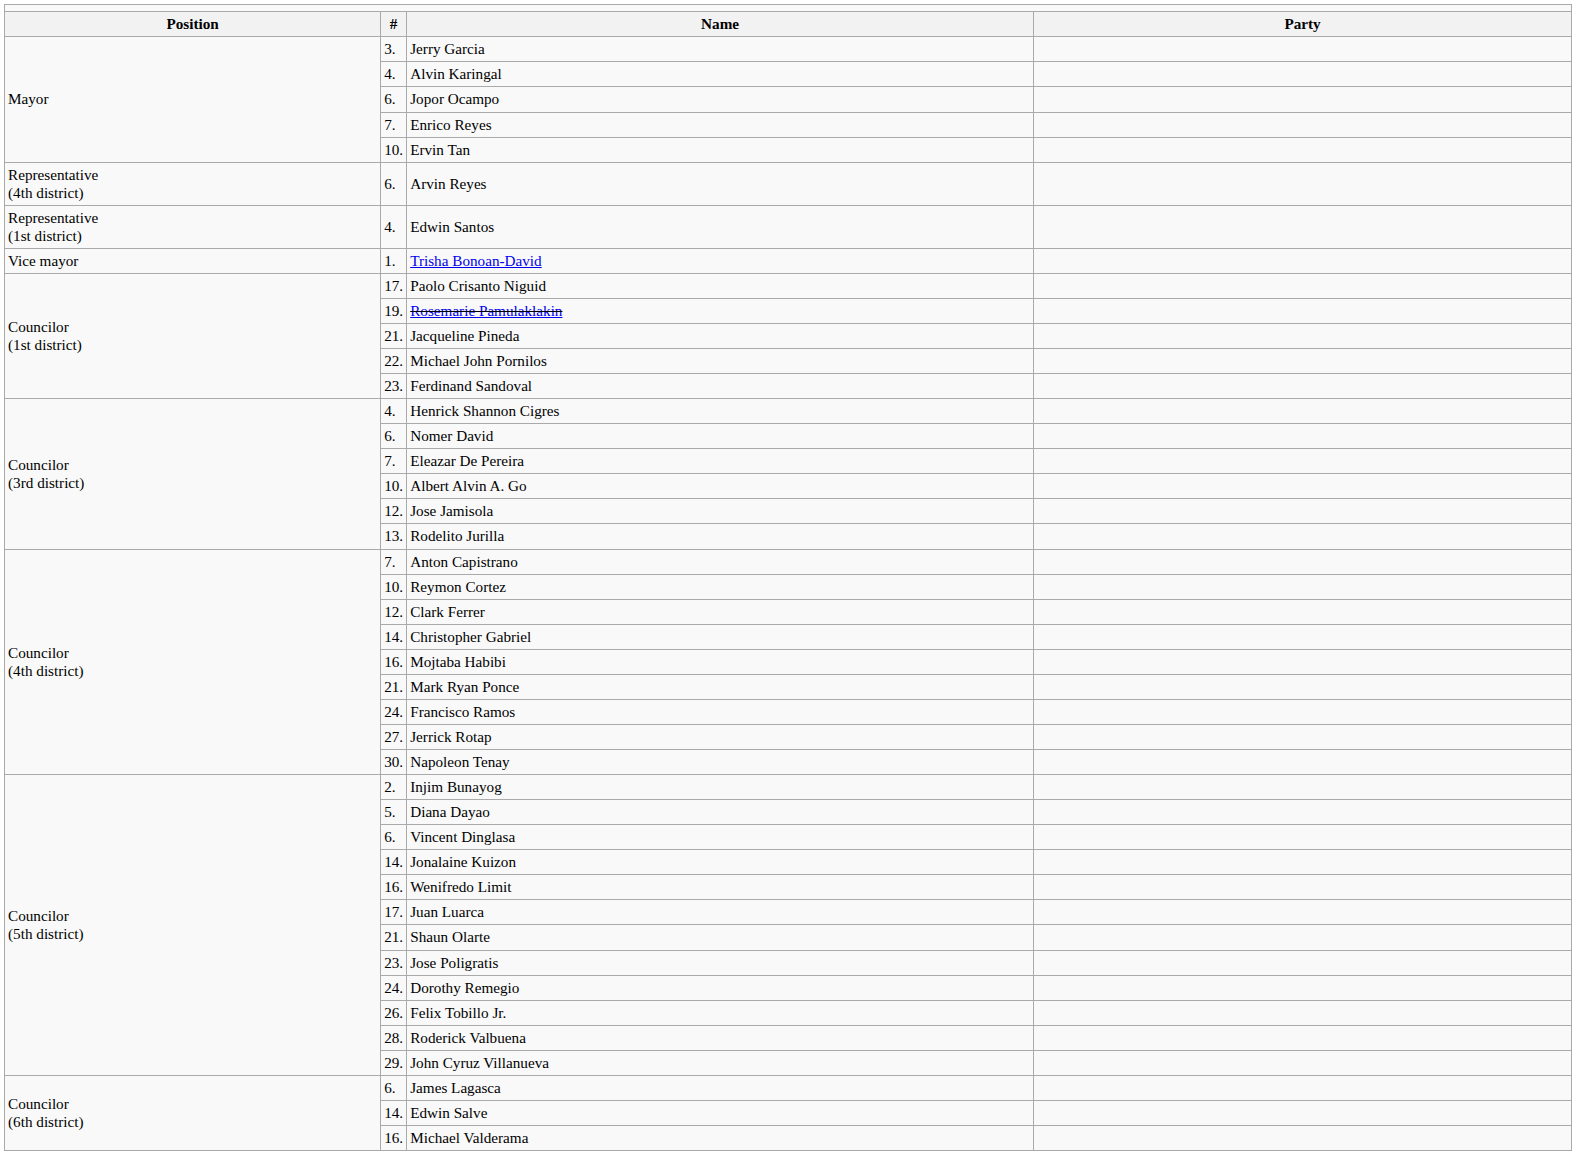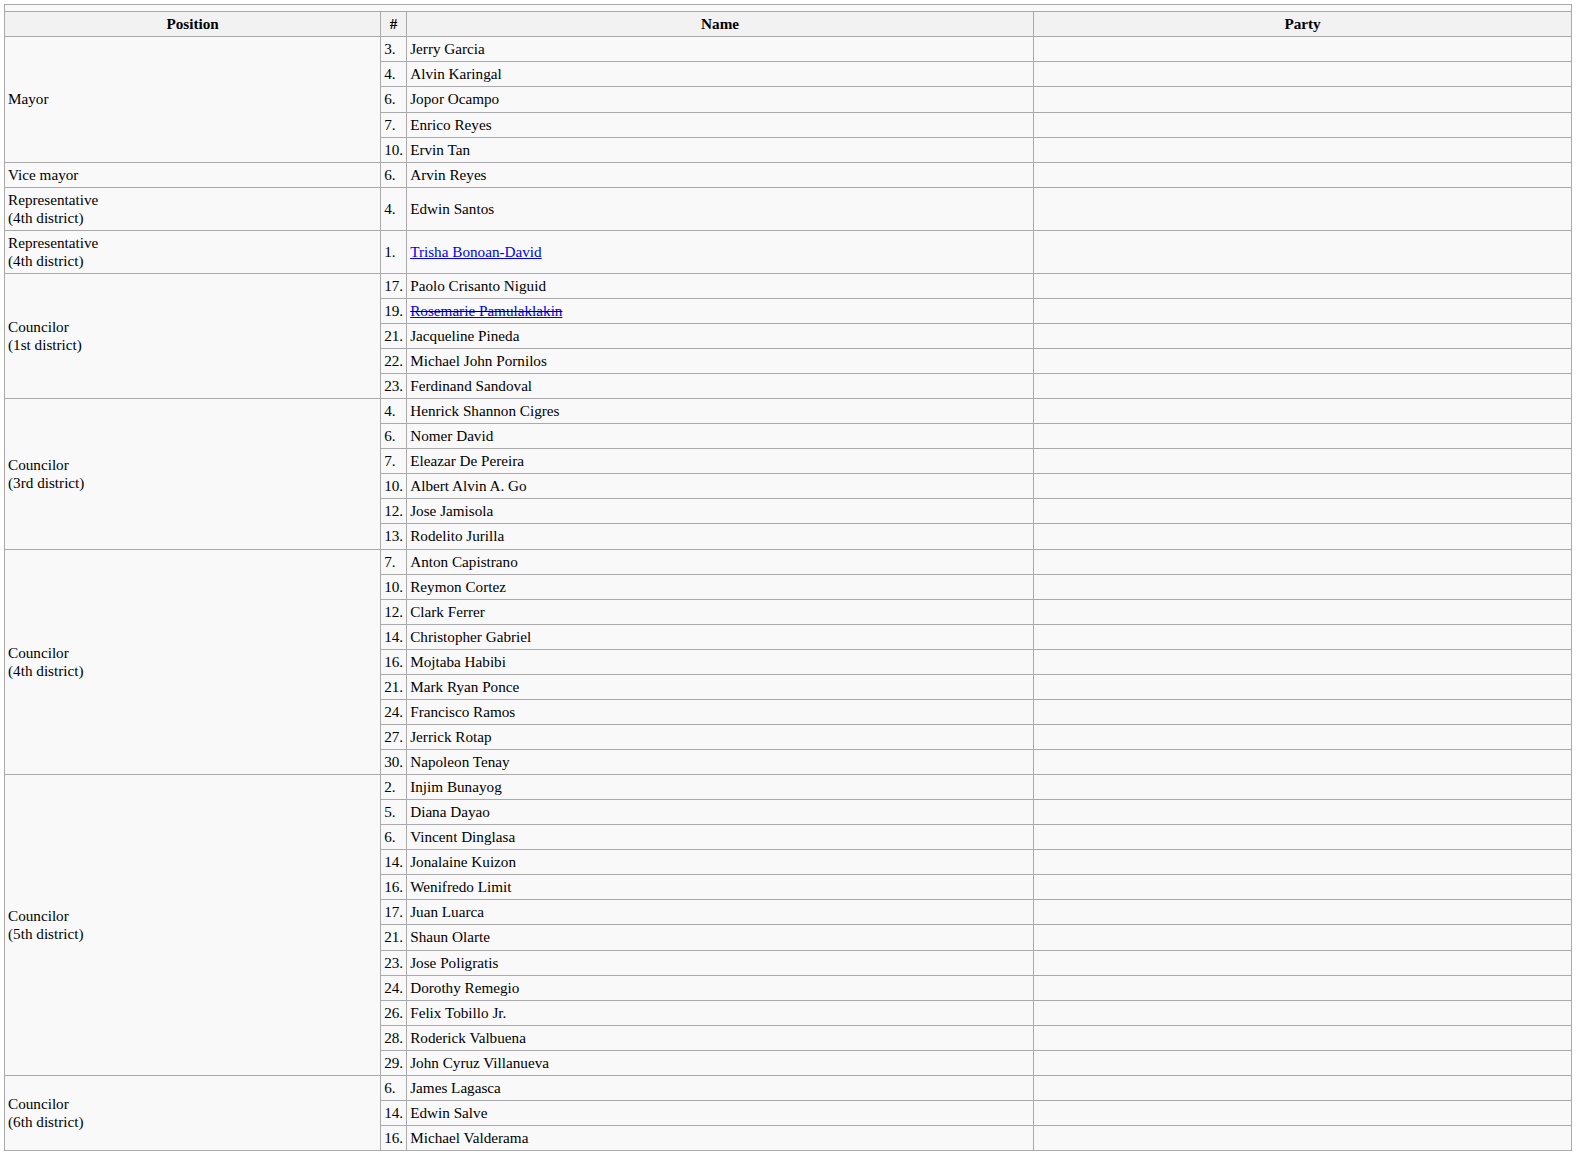(53, 183) Representative (4th district) -> (43, 174) Vice mayor
(53, 226) Representative (1st district) -> (53, 208) Representative (4th district)
(43, 260) Vice mayor -> (53, 251) Representative (4th district)
